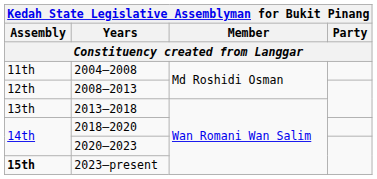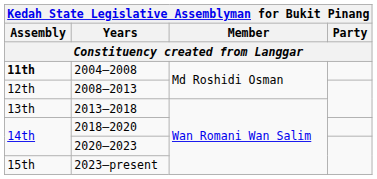(21, 70) normal -> (21, 70) bold
(21, 165) bold -> (21, 165) normal
